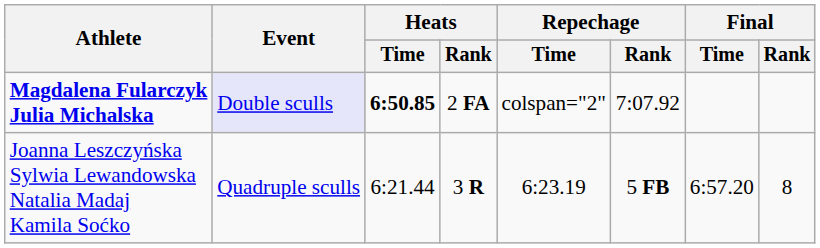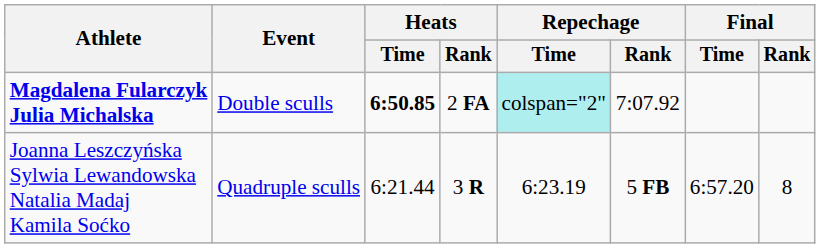(275, 102) lavender background -> (275, 102) no background
(554, 102) no background -> (554, 102) paleturquoise background
